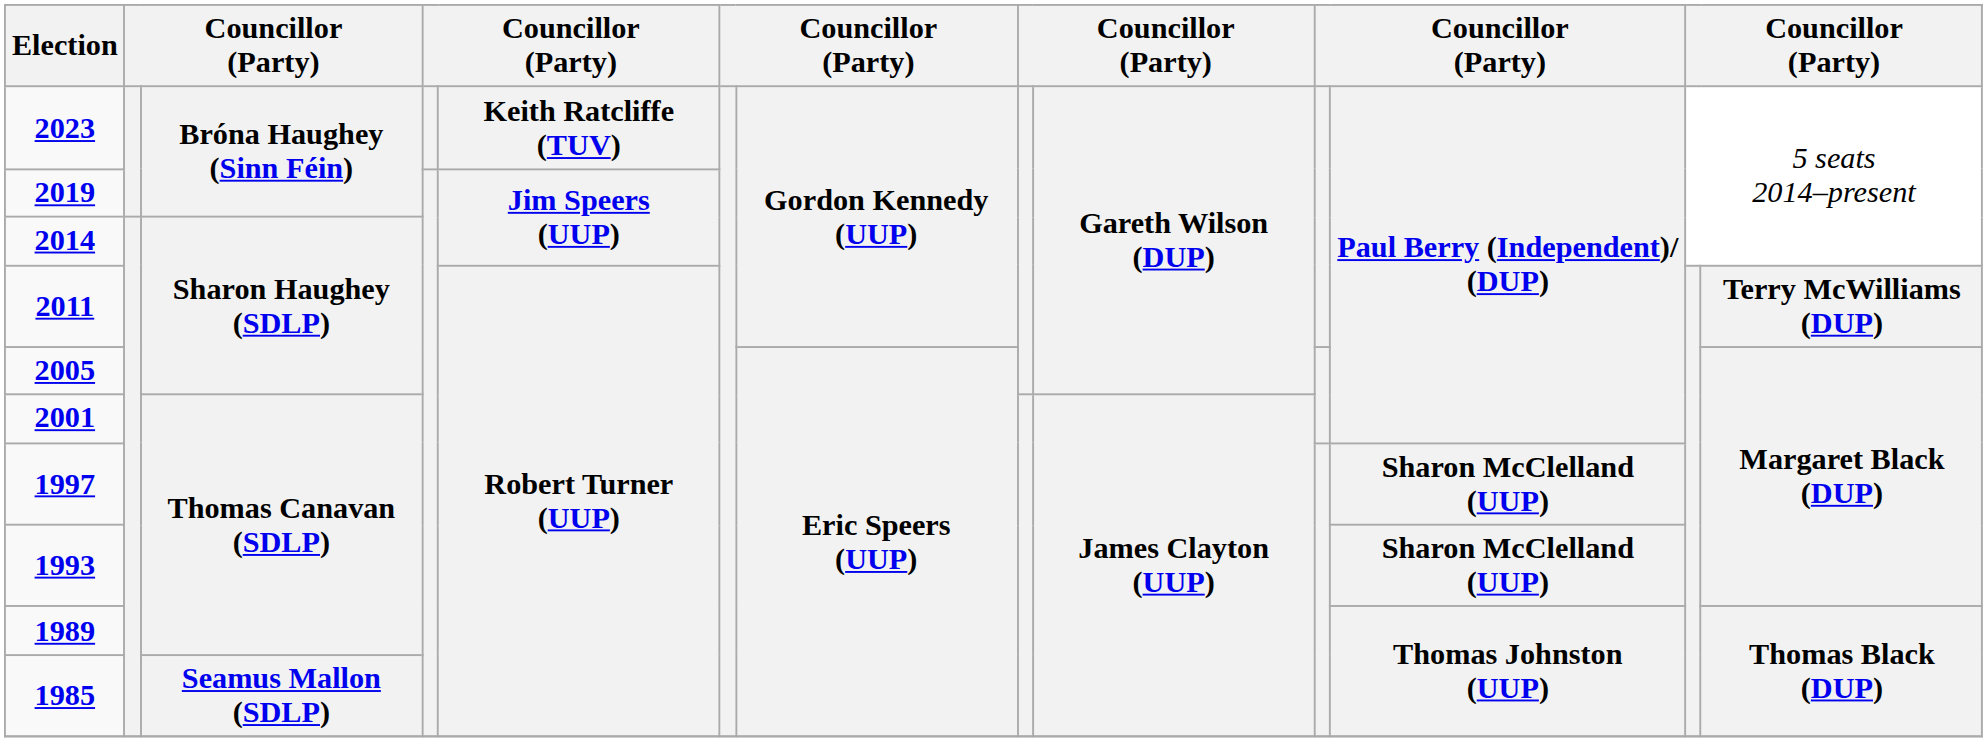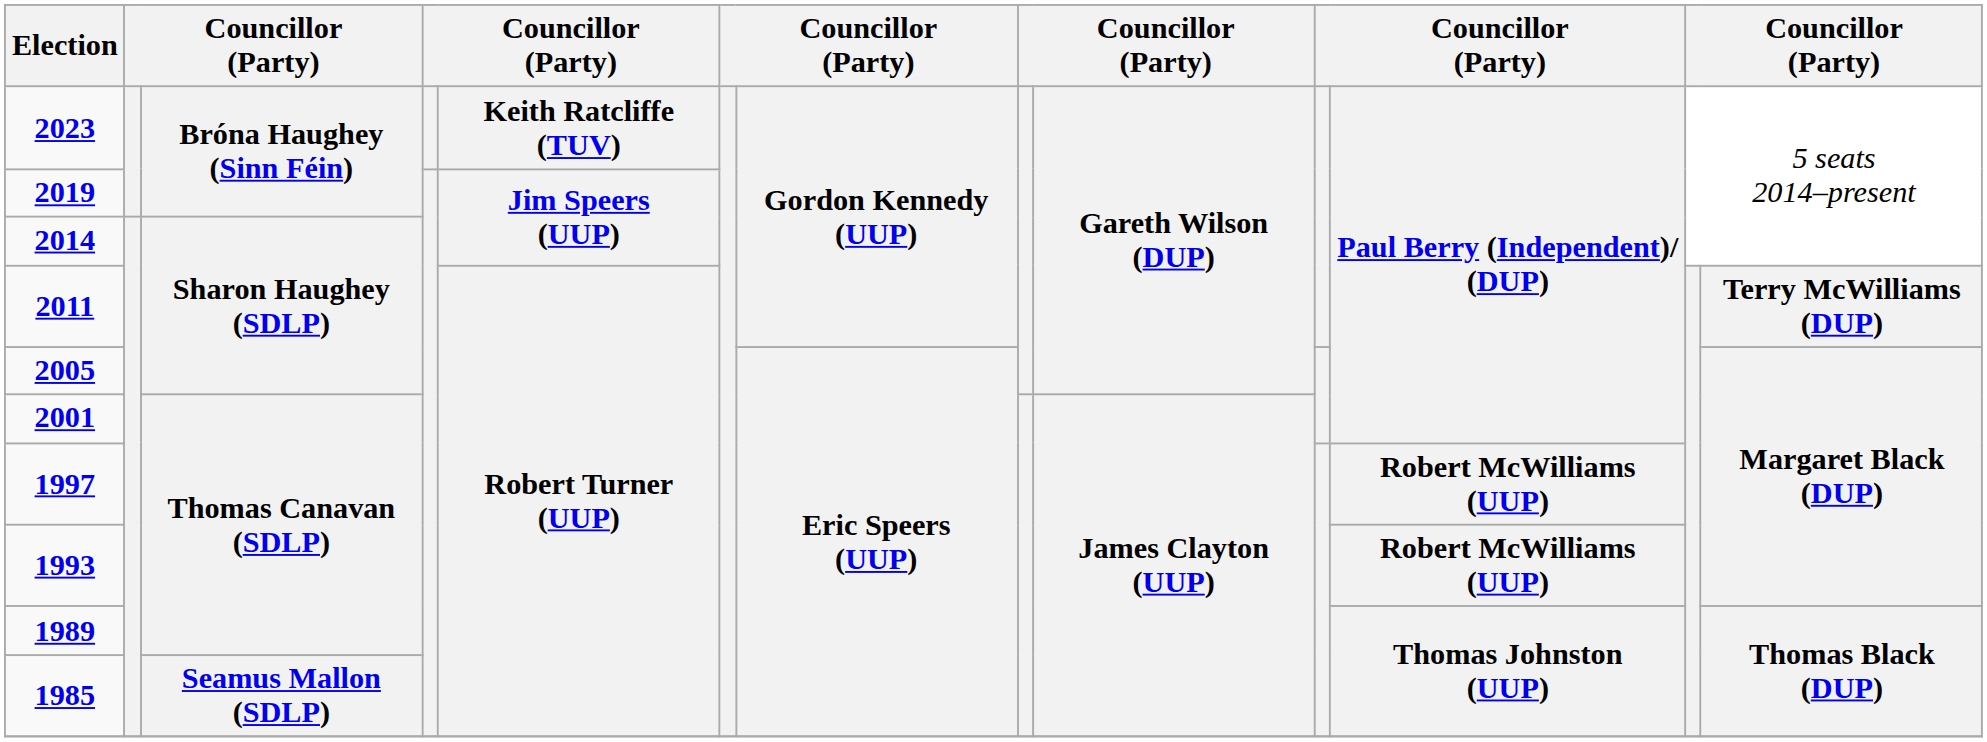(1508, 483) Sharon McClelland (UUP) -> (1508, 483) Robert McWilliams (UUP)
(1508, 565) Sharon McClelland (UUP) -> (1508, 565) Robert McWilliams (UUP)
